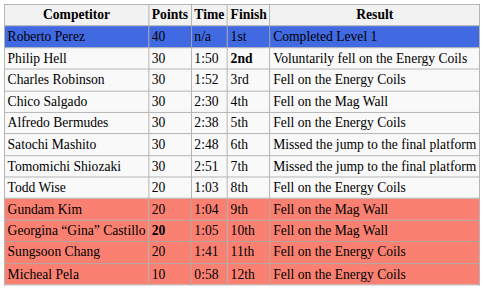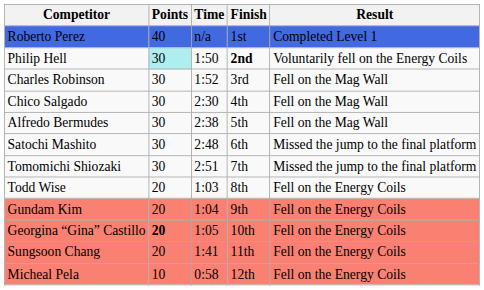(159, 58) no background -> (159, 58) paleturquoise background
(340, 79) Fell on the Energy Coils -> (331, 79) Fell on the Mag Wall
(340, 123) Fell on the Energy Coils -> (331, 123) Fell on the Mag Wall
(331, 209) Fell on the Mag Wall -> (340, 209) Fell on the Energy Coils
(331, 230) Fell on the Mag Wall -> (340, 230) Fell on the Energy Coils
